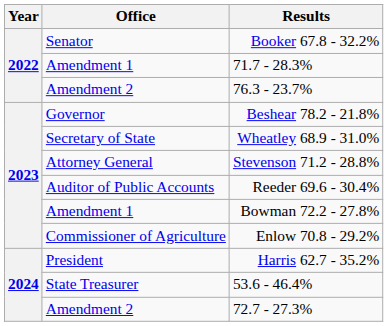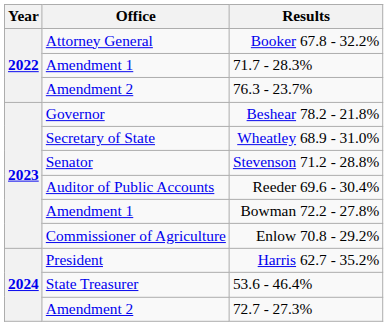(69, 41) Senator -> (99, 41) Attorney General
(99, 162) Attorney General -> (69, 162) Senator
